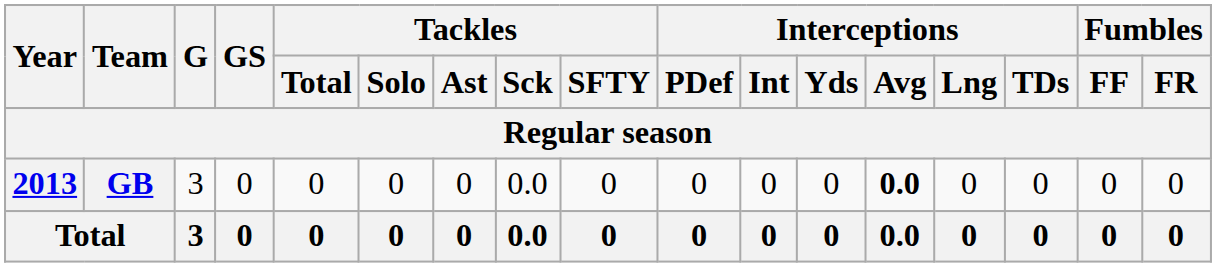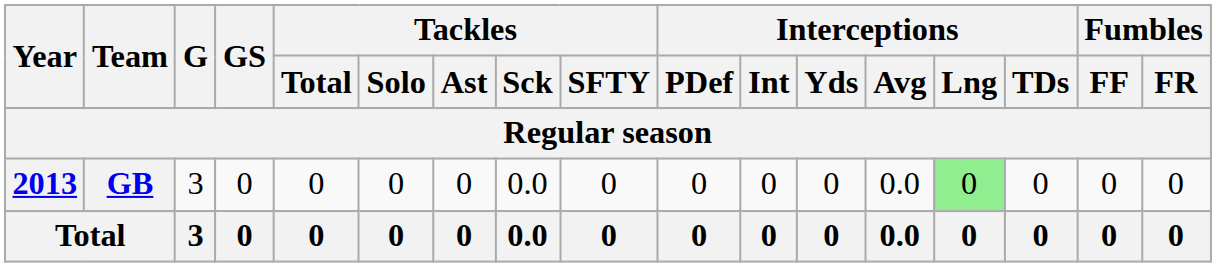(900, 183) bold -> (900, 183) normal
(969, 183) no background -> (969, 183) lightgreen background
